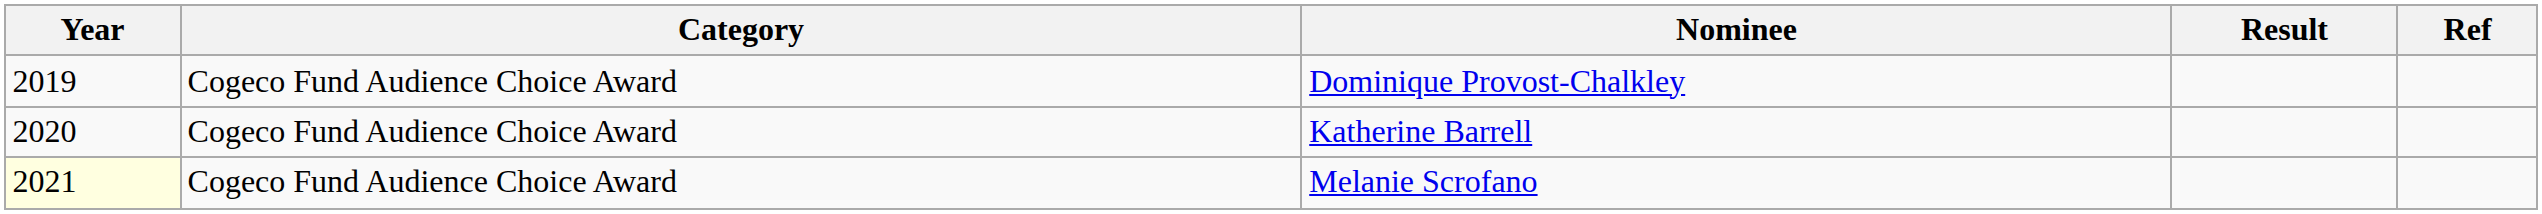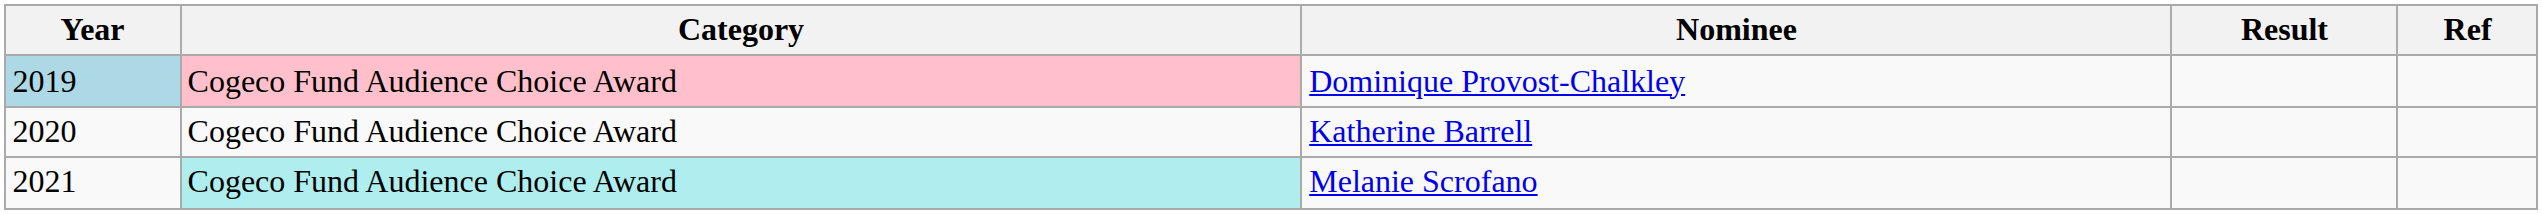(44, 80) no background -> (44, 80) lightblue background
(432, 80) no background -> (432, 80) pink background
(44, 182) lightyellow background -> (44, 182) no background
(432, 182) no background -> (432, 182) paleturquoise background
